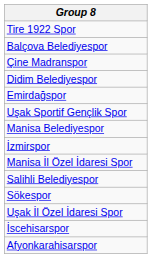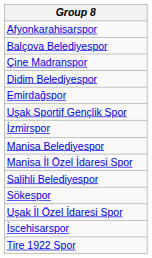(41, 29) Tire 1922 Spor -> (52, 29) Afyonkarahisarspor
(55, 129) Manisa Belediyespor -> (28, 129) İzmirspor
(28, 146) İzmirspor -> (55, 146) Manisa Belediyespor
(52, 245) Afyonkarahisarspor -> (41, 245) Tire 1922 Spor
